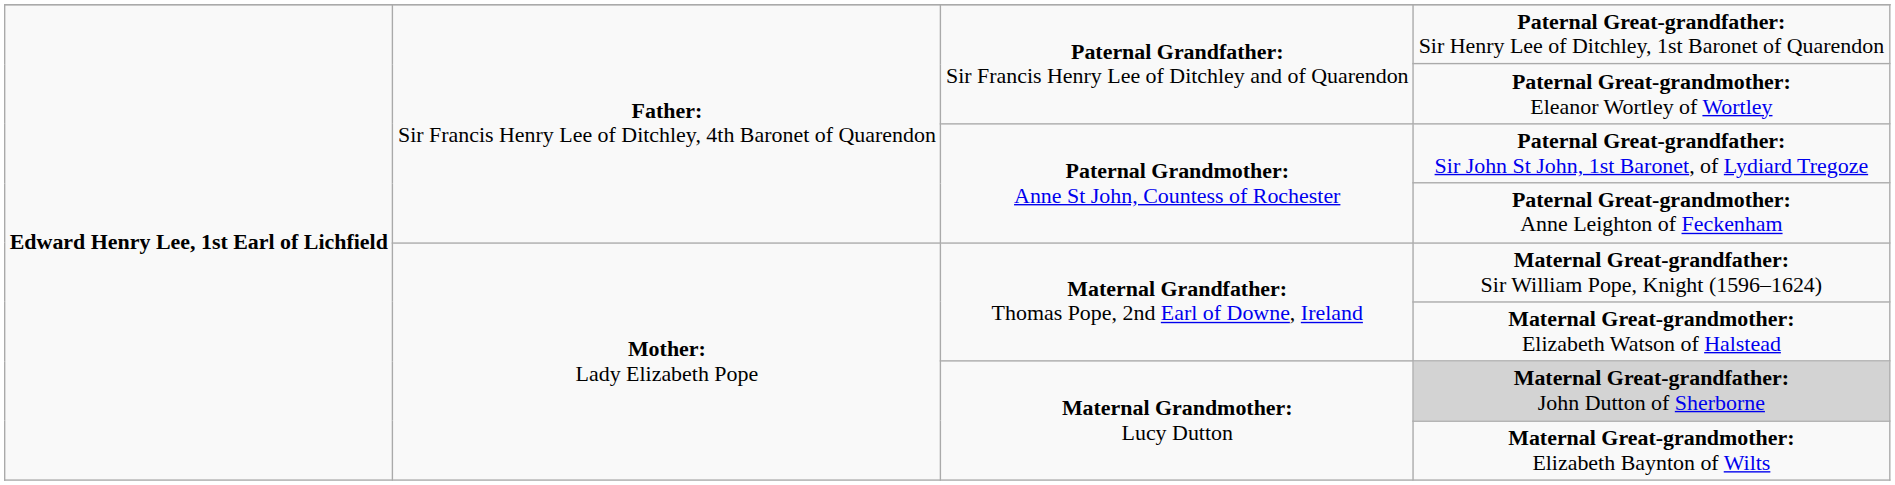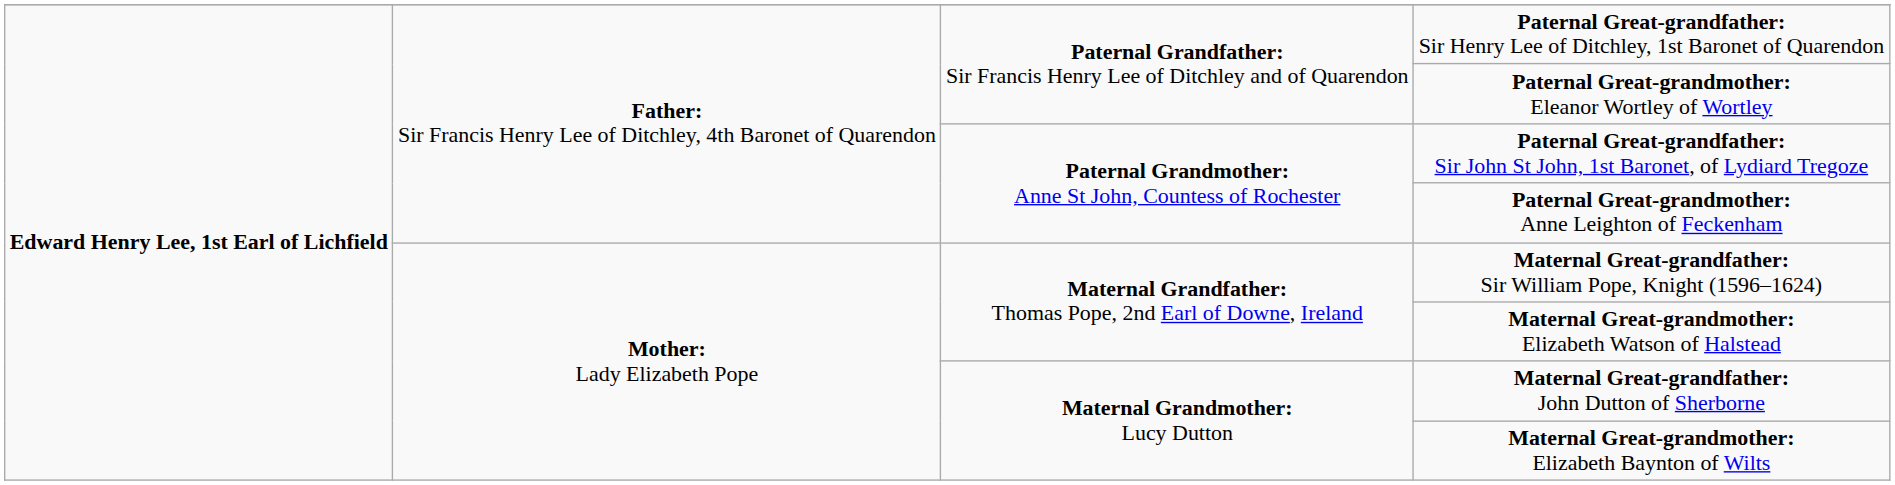(1651, 390) lightgrey background -> (1651, 390) no background
